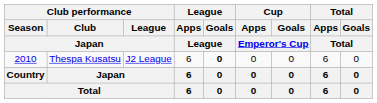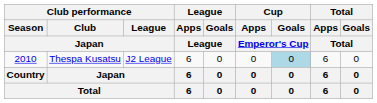(220, 59) bold -> (220, 59) normal
(291, 59) no background -> (291, 59) lightblue background
